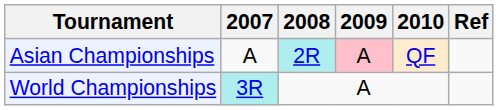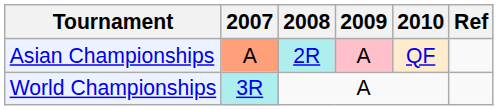(250, 55) no background -> (250, 55) lightsalmon background
